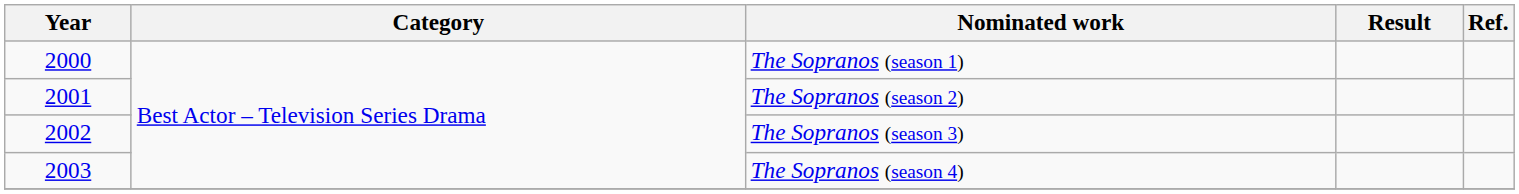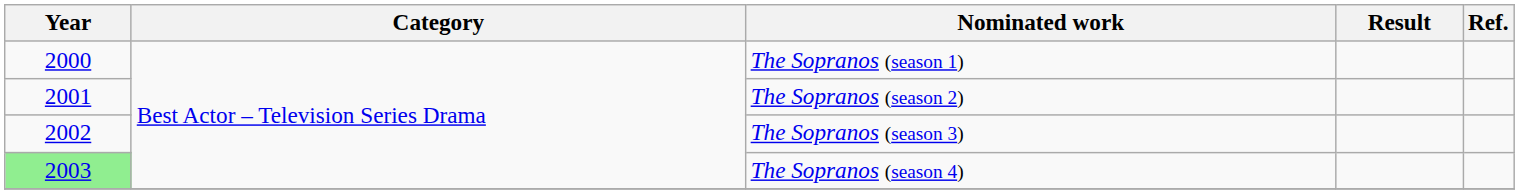(68, 170) no background -> (68, 170) lightgreen background
